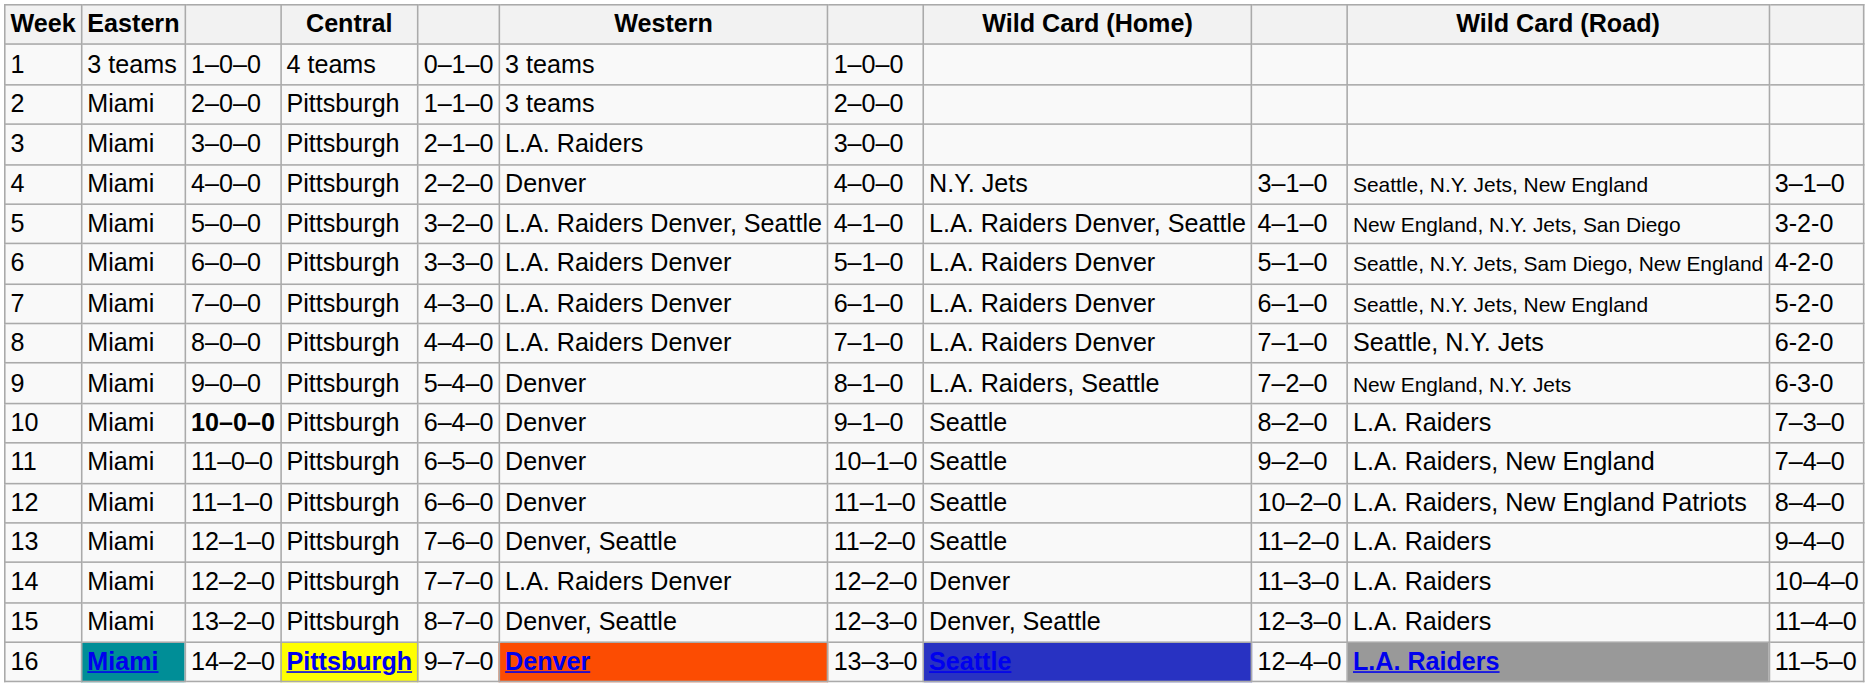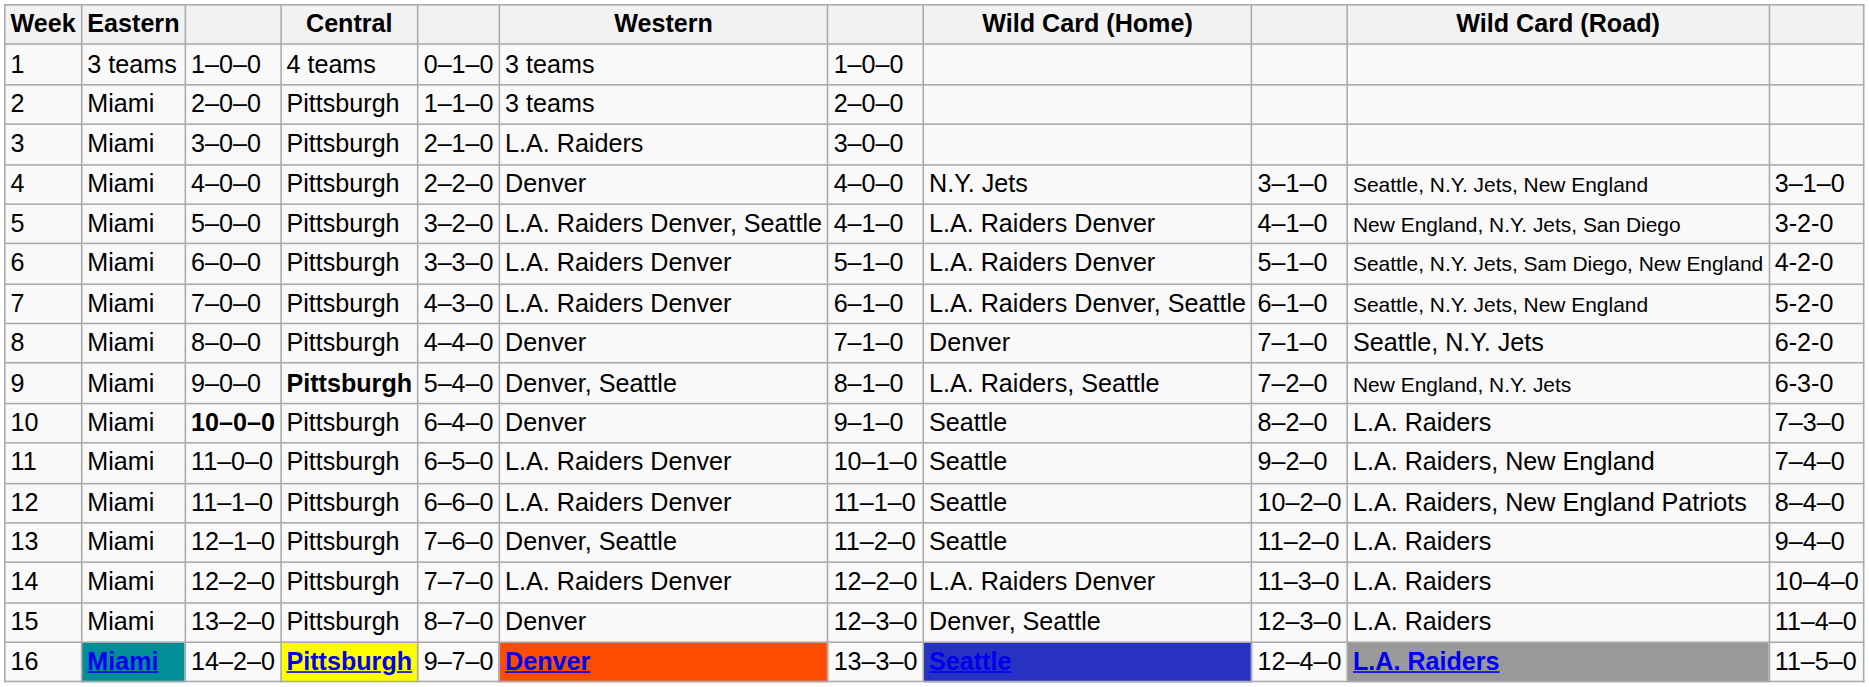(1088, 223) L.A. Raiders Denver, Seattle -> (1042, 223) L.A. Raiders Denver
(1042, 303) L.A. Raiders Denver -> (1088, 303) L.A. Raiders Denver, Seattle
(618, 343) L.A. Raiders Denver -> (546, 343) Denver
(1042, 343) L.A. Raiders Denver -> (970, 343) Denver
(343, 382) normal -> (349, 382) bold
(546, 382) Denver -> (591, 382) Denver, Seattle
(546, 462) Denver -> (618, 462) L.A. Raiders Denver
(546, 502) Denver -> (618, 502) L.A. Raiders Denver
(970, 582) Denver -> (1042, 582) L.A. Raiders Denver
(591, 622) Denver, Seattle -> (546, 622) Denver
